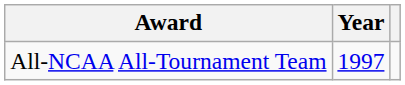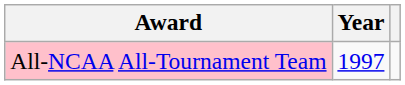(168, 60) no background -> (168, 60) pink background
